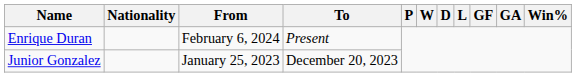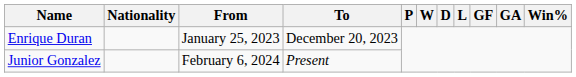(231, 38) February 6, 2024 -> (231, 38) January 25, 2023
(308, 38) Present -> (342, 38) December 20, 2023
(231, 60) January 25, 2023 -> (231, 60) February 6, 2024
(342, 60) December 20, 2023 -> (308, 60) Present
